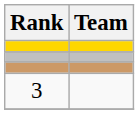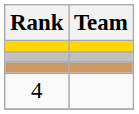(37, 90) 3 -> (37, 90) 4
